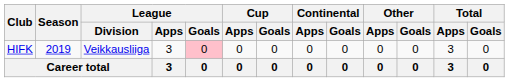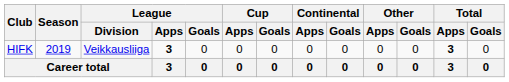(169, 49) normal -> (169, 49) bold
(204, 49) pink background -> (204, 49) no background
(451, 49) normal -> (451, 49) bold
